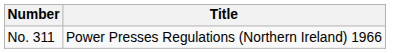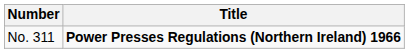(224, 37) normal -> (233, 37) bold
